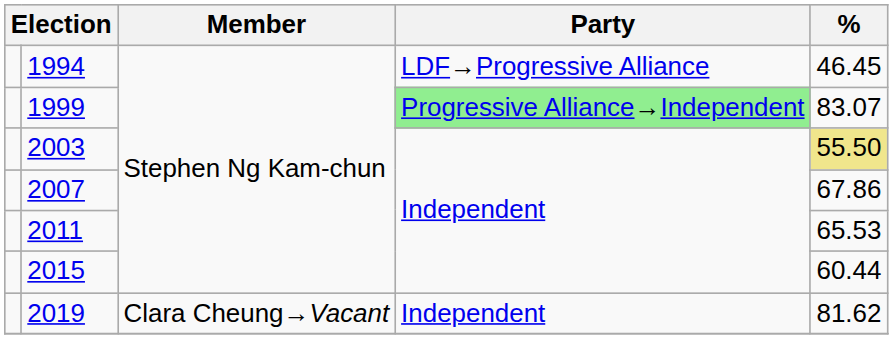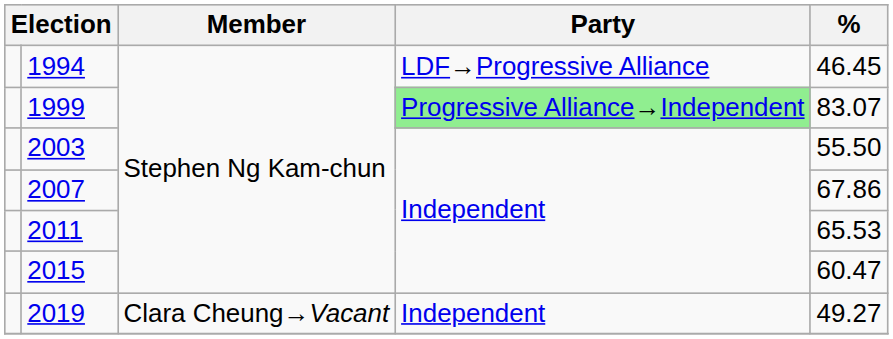(849, 148) khaki background -> (849, 148) no background
(849, 271) 60.44 -> (849, 271) 60.47
(849, 312) 81.62 -> (849, 312) 49.27
